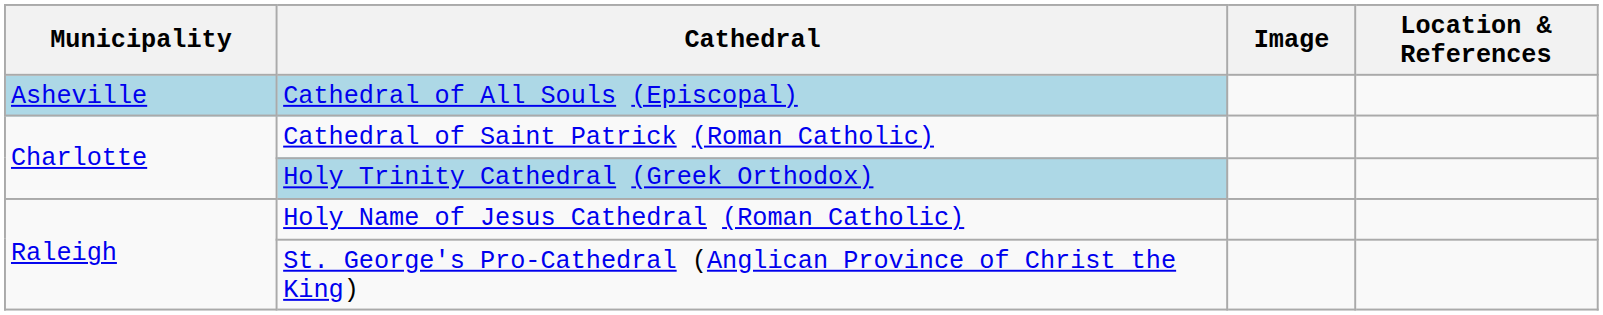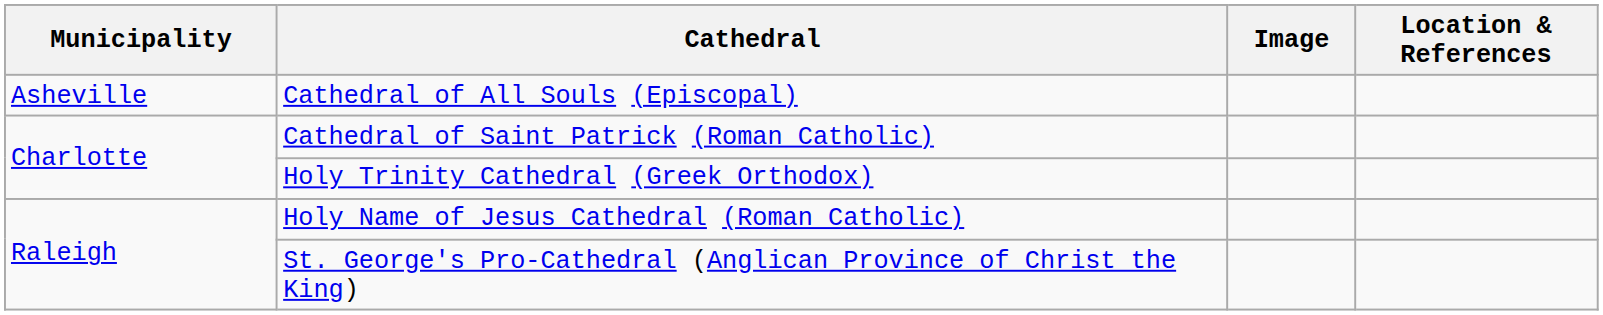(79, 96) lightblue background -> (79, 96) no background
(540, 96) lightblue background -> (540, 96) no background
(578, 178) lightblue background -> (578, 178) no background
